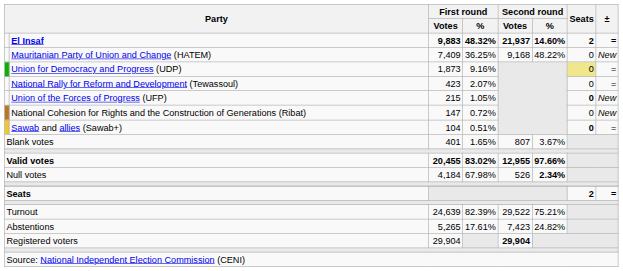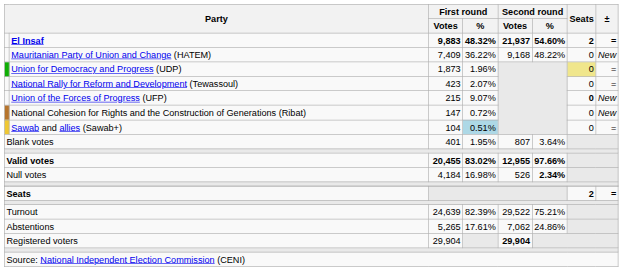(550, 41) 14.60% -> (550, 41) 54.60%
(480, 55) 36.25% -> (480, 55) 36.22%
(483, 69) 9.16% -> (483, 69) 1.96%
(483, 98) 1.05% -> (483, 98) 9.07%
(483, 127) no background -> (483, 127) lightblue background
(591, 127) bold -> (591, 127) normal
(483, 142) 1.65% -> (483, 142) 1.95%
(552, 142) 3.67% -> (552, 142) 3.64%
(480, 175) 67.98% -> (480, 175) 16.98%
(519, 227) 7,423 -> (519, 227) 7,062
(550, 227) 24.82% -> (550, 227) 24.86%
